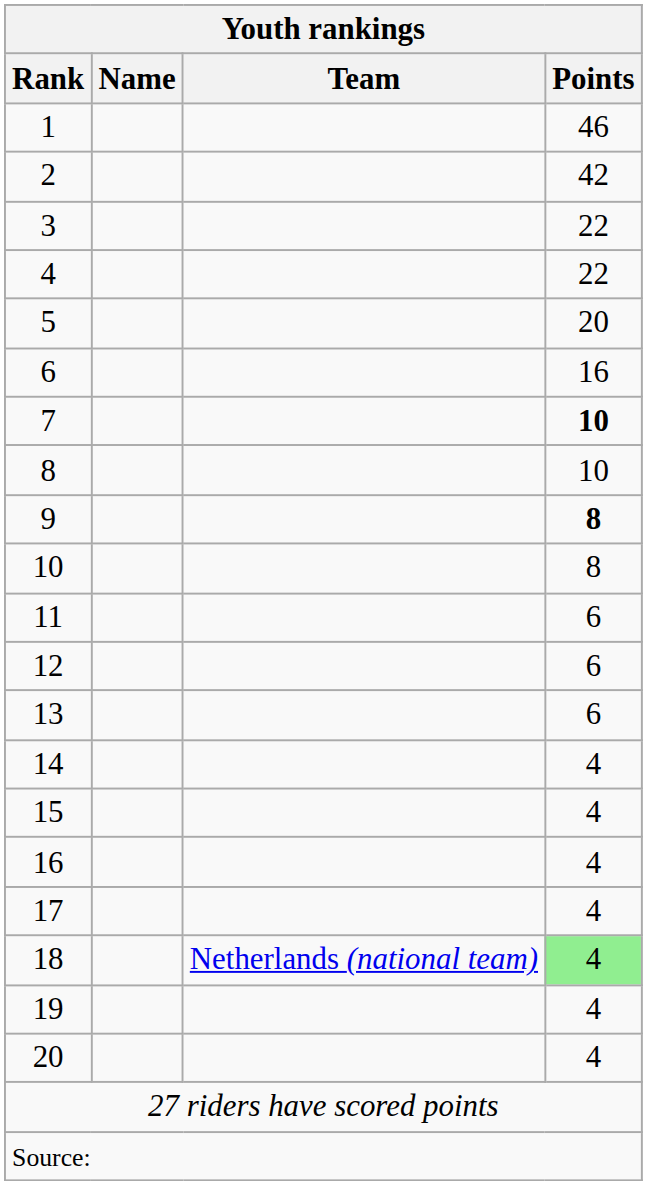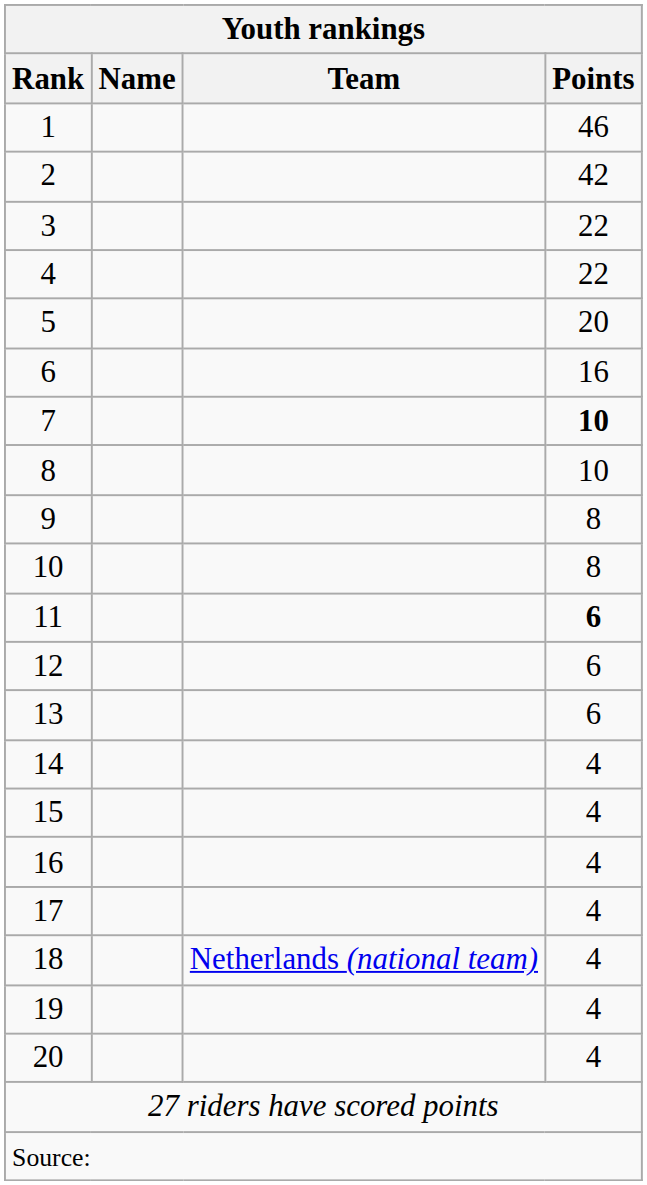(593, 518) bold -> (593, 518) normal
(593, 616) normal -> (593, 616) bold
(593, 959) lightgreen background -> (593, 959) no background
